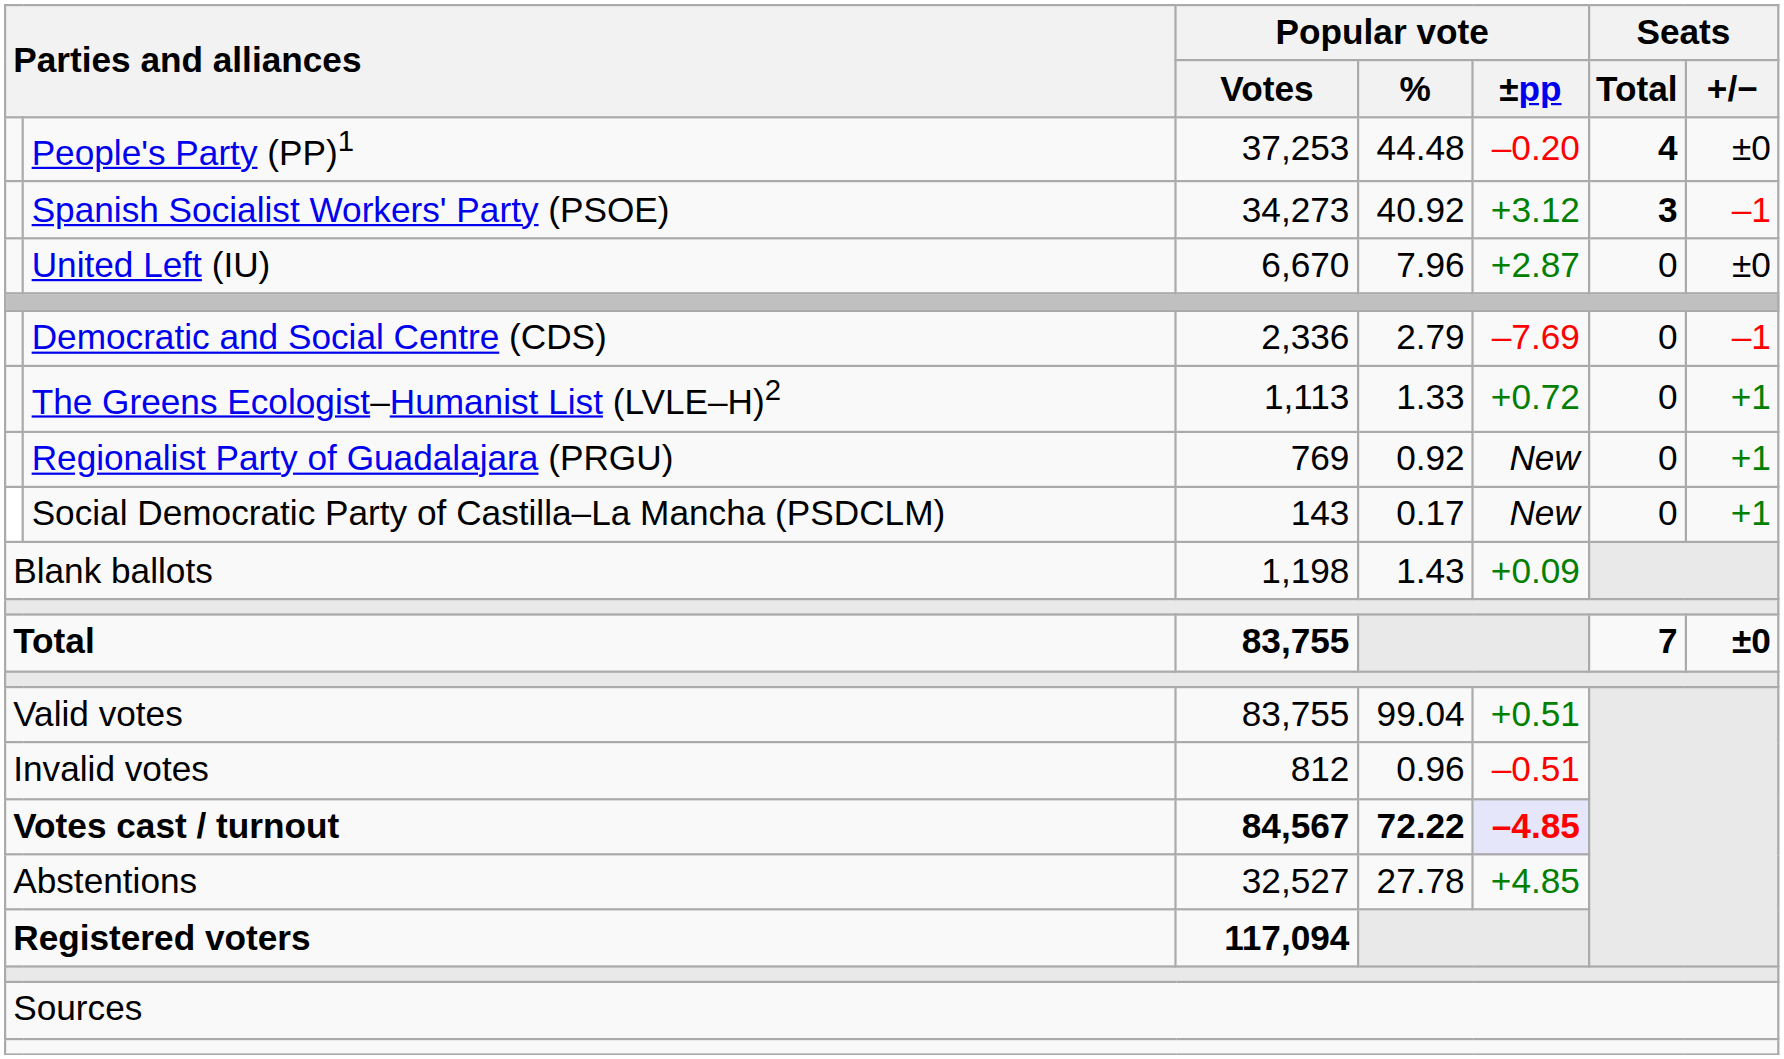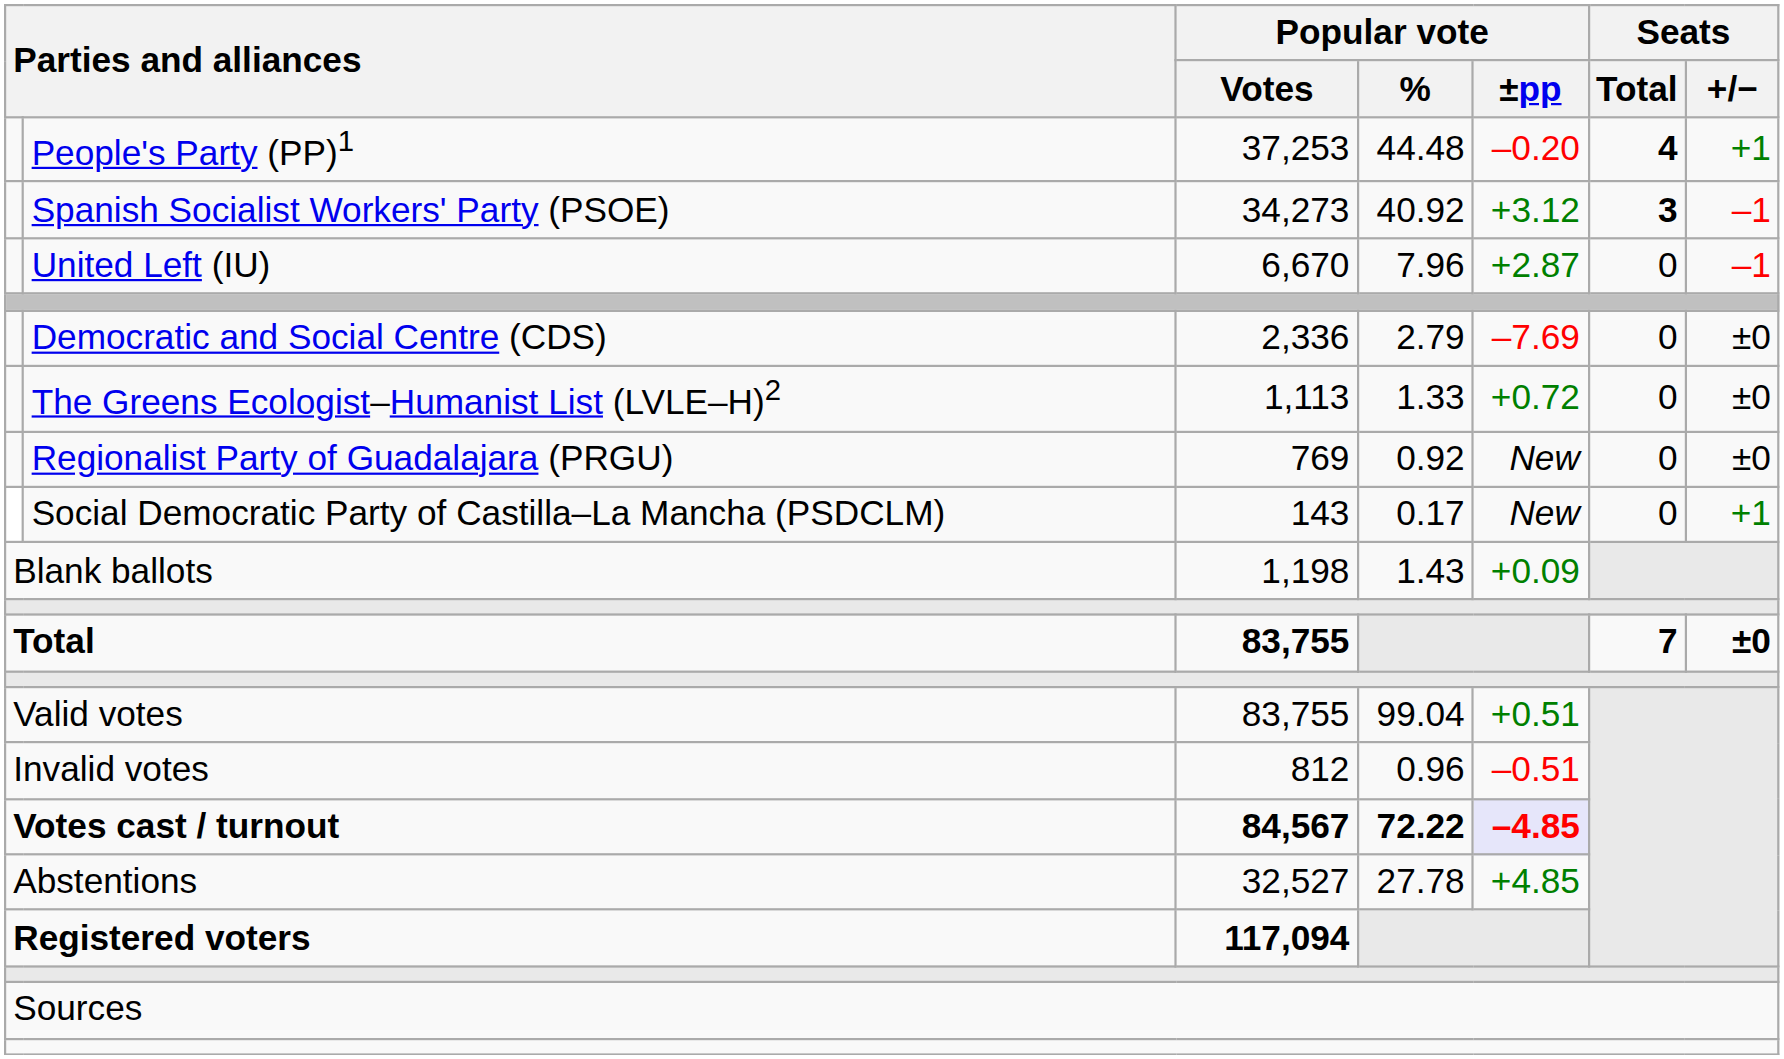(1751, 148) ±0 -> (1751, 148) +1
(1751, 265) ±0 -> (1751, 265) –1
(1751, 337) –1 -> (1751, 337) ±0
(1751, 397) +1 -> (1751, 397) ±0
(1751, 458) +1 -> (1751, 458) ±0
